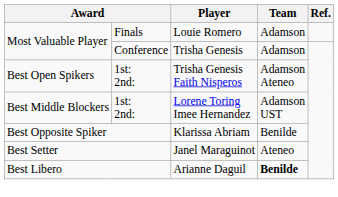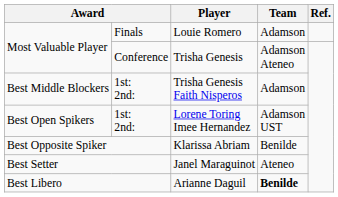(283, 50) Adamson -> (283, 57) Adamson Ateneo
(51, 75) Best Open Spikers -> (58, 89) Best Middle Blockers
(283, 75) Adamson Ateneo -> (283, 89) Adamson
(58, 107) Best Middle Blockers -> (51, 120) Best Open Spikers
